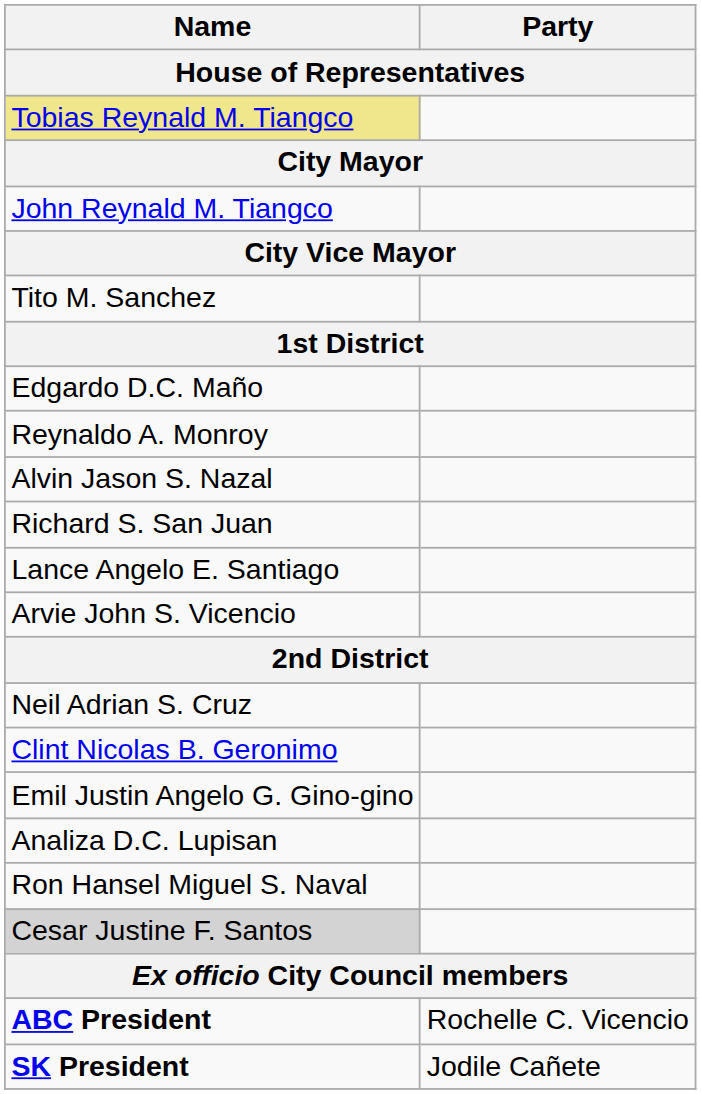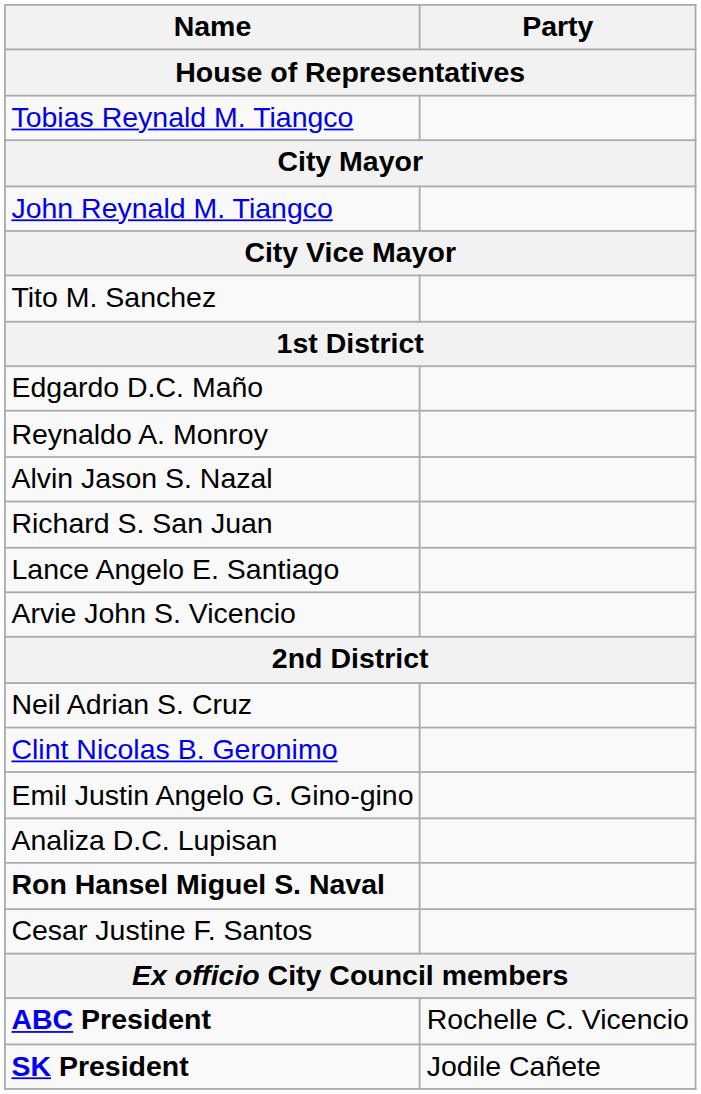(182, 117) khaki background -> (182, 117) no background
(190, 885) normal -> (198, 885) bold
(162, 930) lightgrey background -> (162, 930) no background
